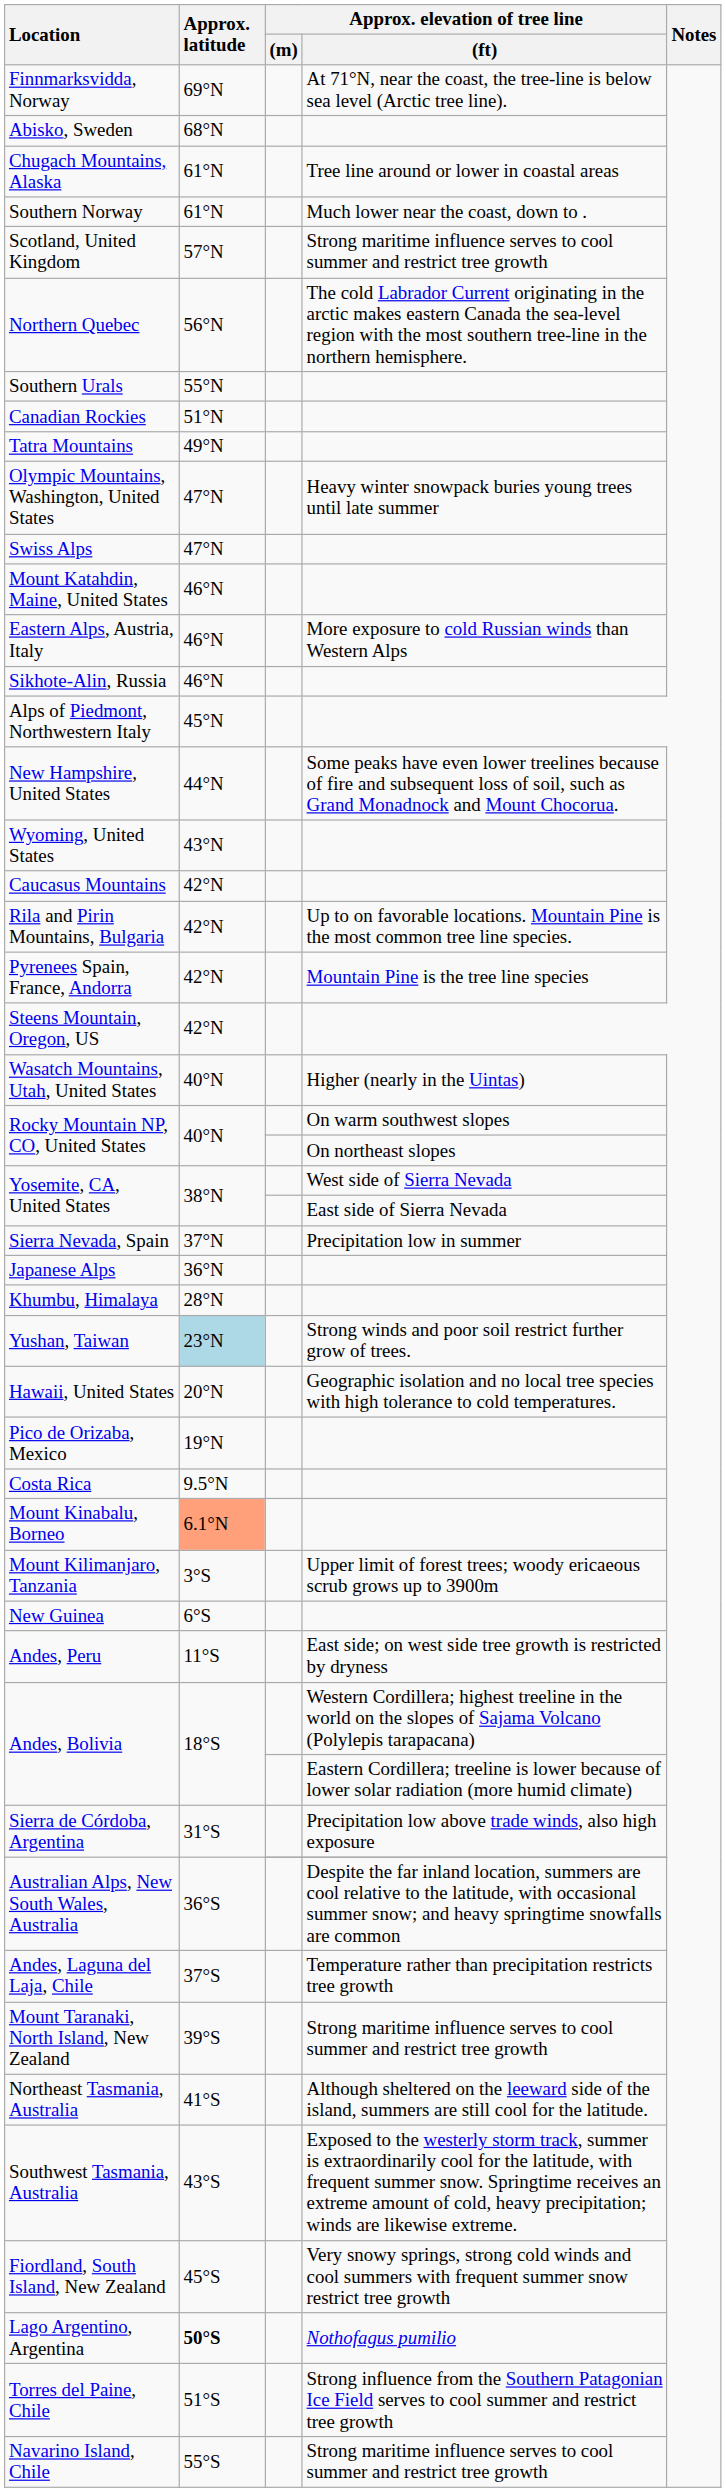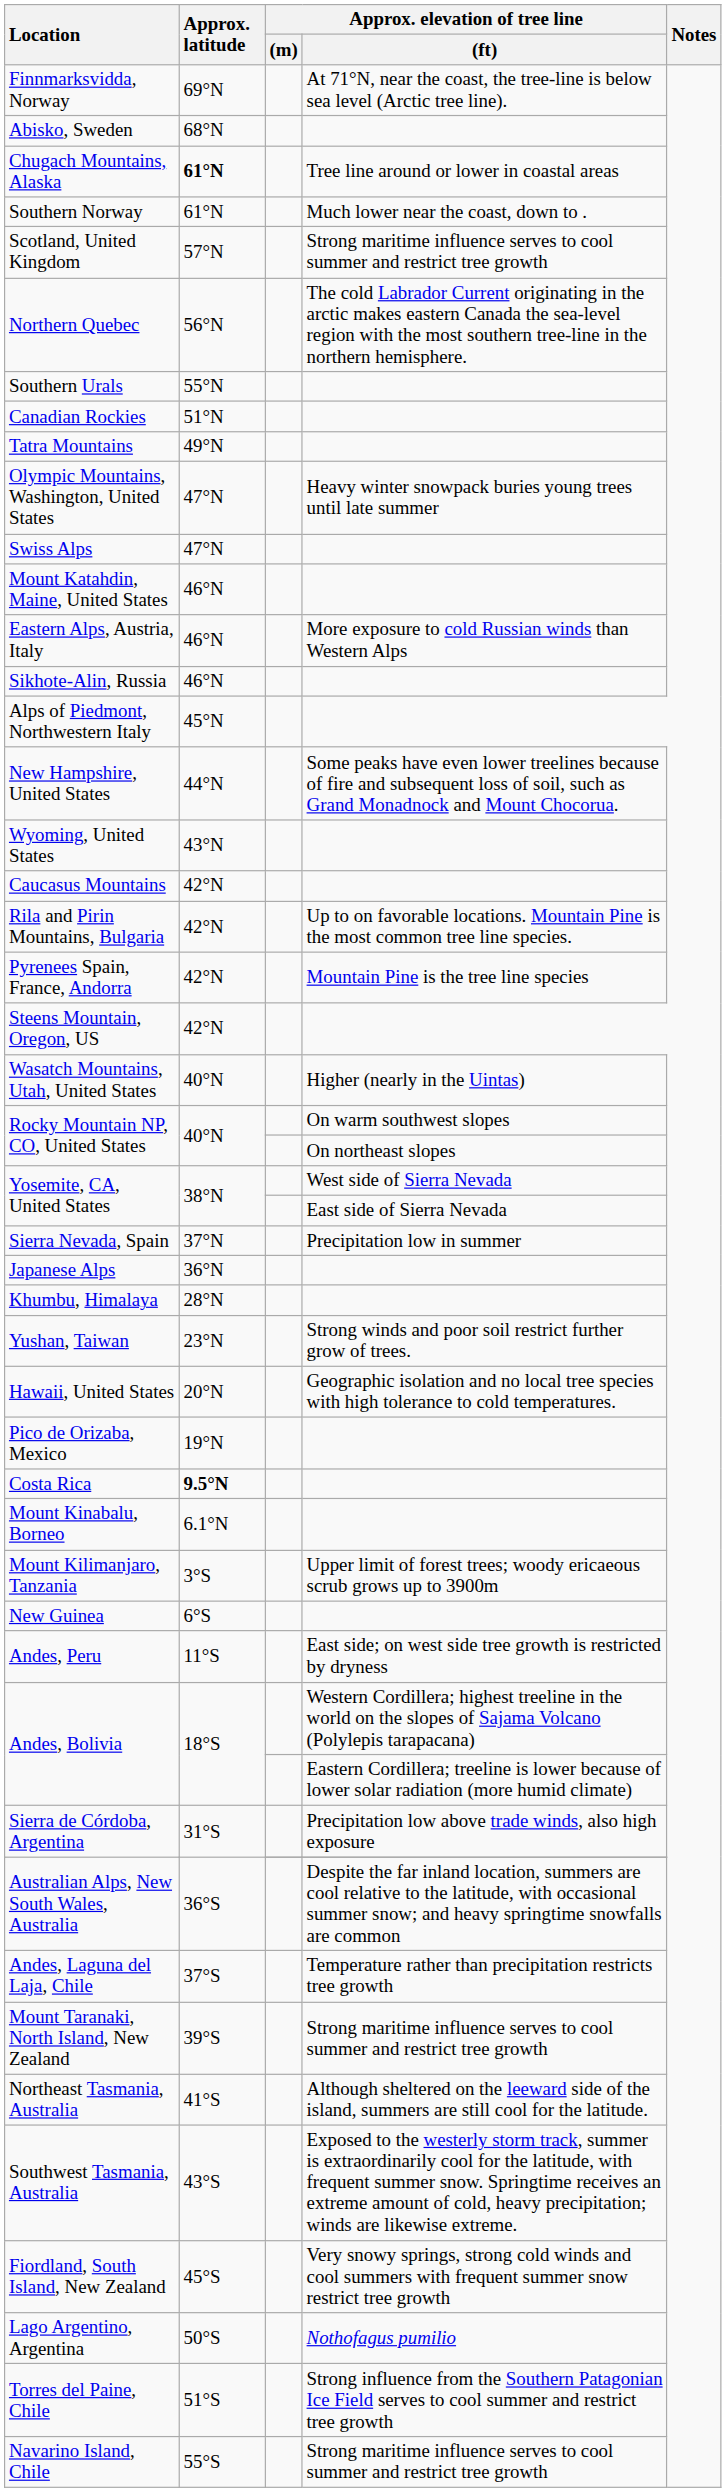(204, 171) normal -> (204, 171) bold
(204, 1340) lightblue background -> (204, 1340) no background
(206, 1483) normal -> (206, 1483) bold
(206, 1524) lightsalmon background -> (206, 1524) no background
(202, 2338) bold -> (202, 2338) normal
